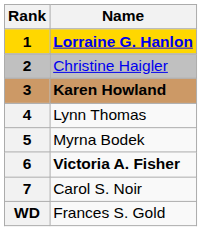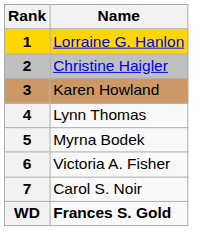(123, 41) bold -> (119, 41) normal
(110, 90) bold -> (106, 90) normal
(117, 164) bold -> (112, 164) normal
(109, 213) normal -> (112, 213) bold
